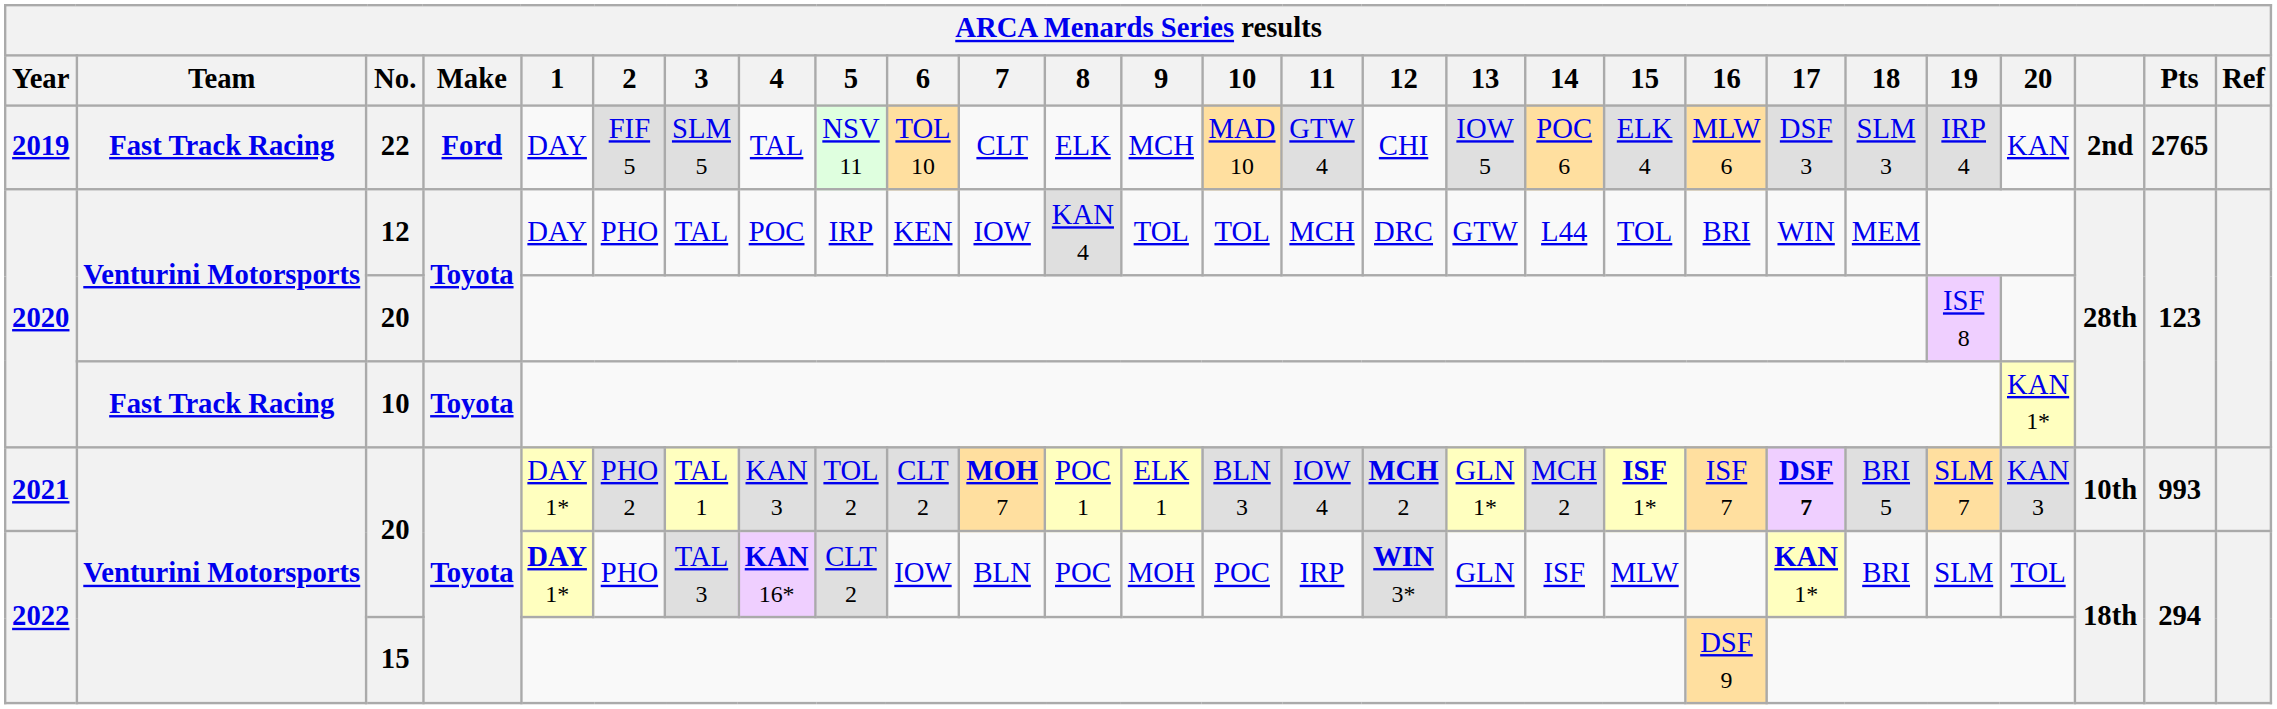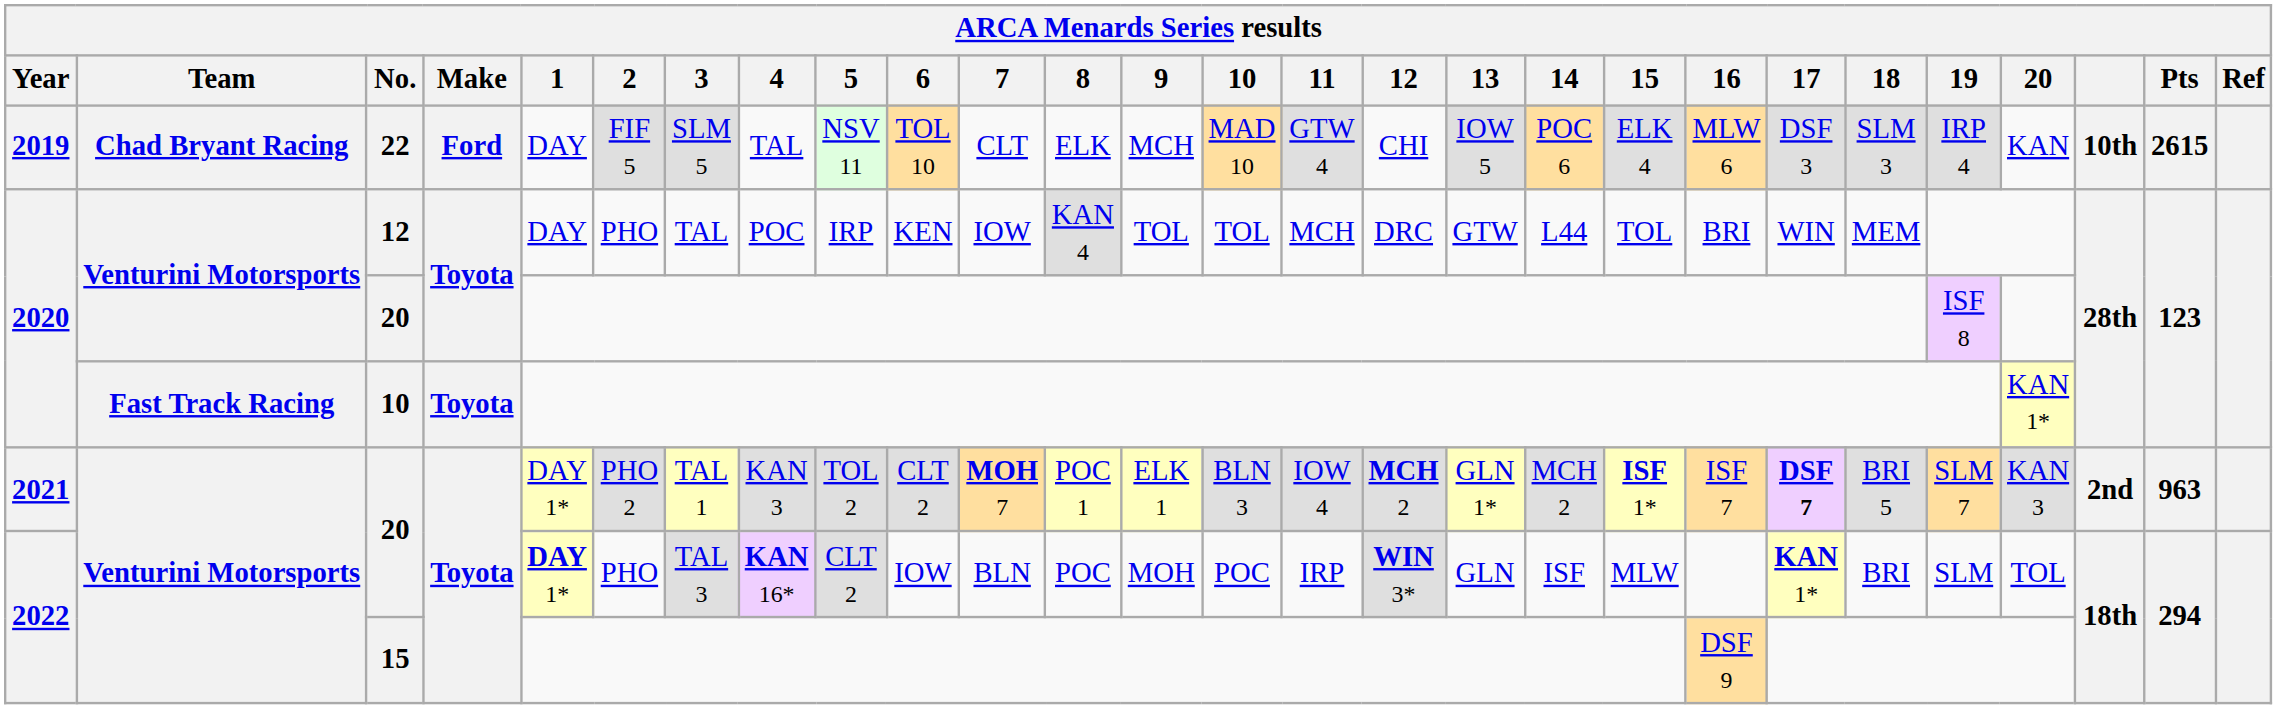(222, 146) Fast Track Racing -> (222, 146) Chad Bryant Racing
(2110, 146) 2nd -> (2110, 146) 10th
(2180, 146) 2765 -> (2180, 146) 2615
(2110, 488) 10th -> (2110, 488) 2nd
(2180, 488) 993 -> (2180, 488) 963
